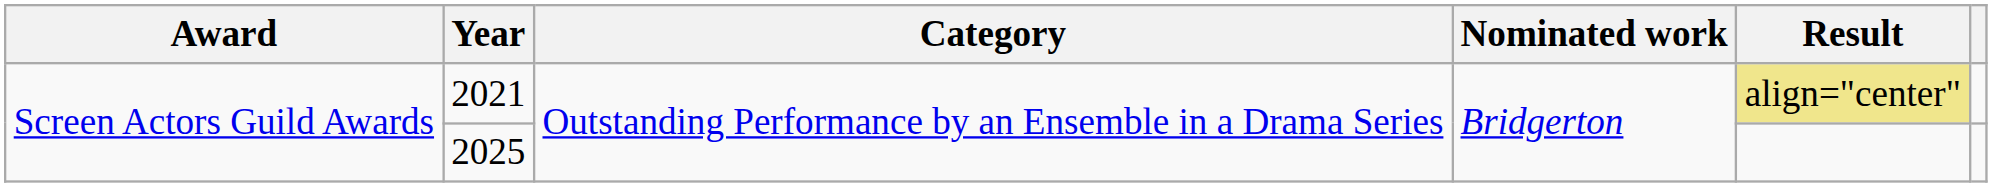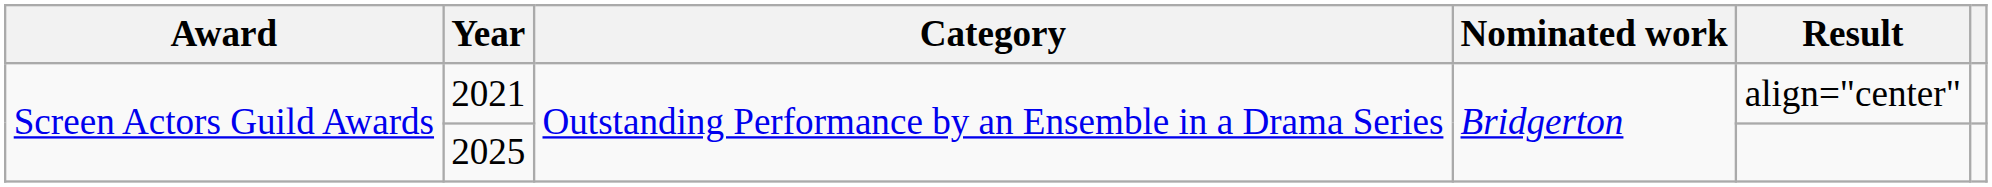(1853, 92) khaki background -> (1853, 92) no background
